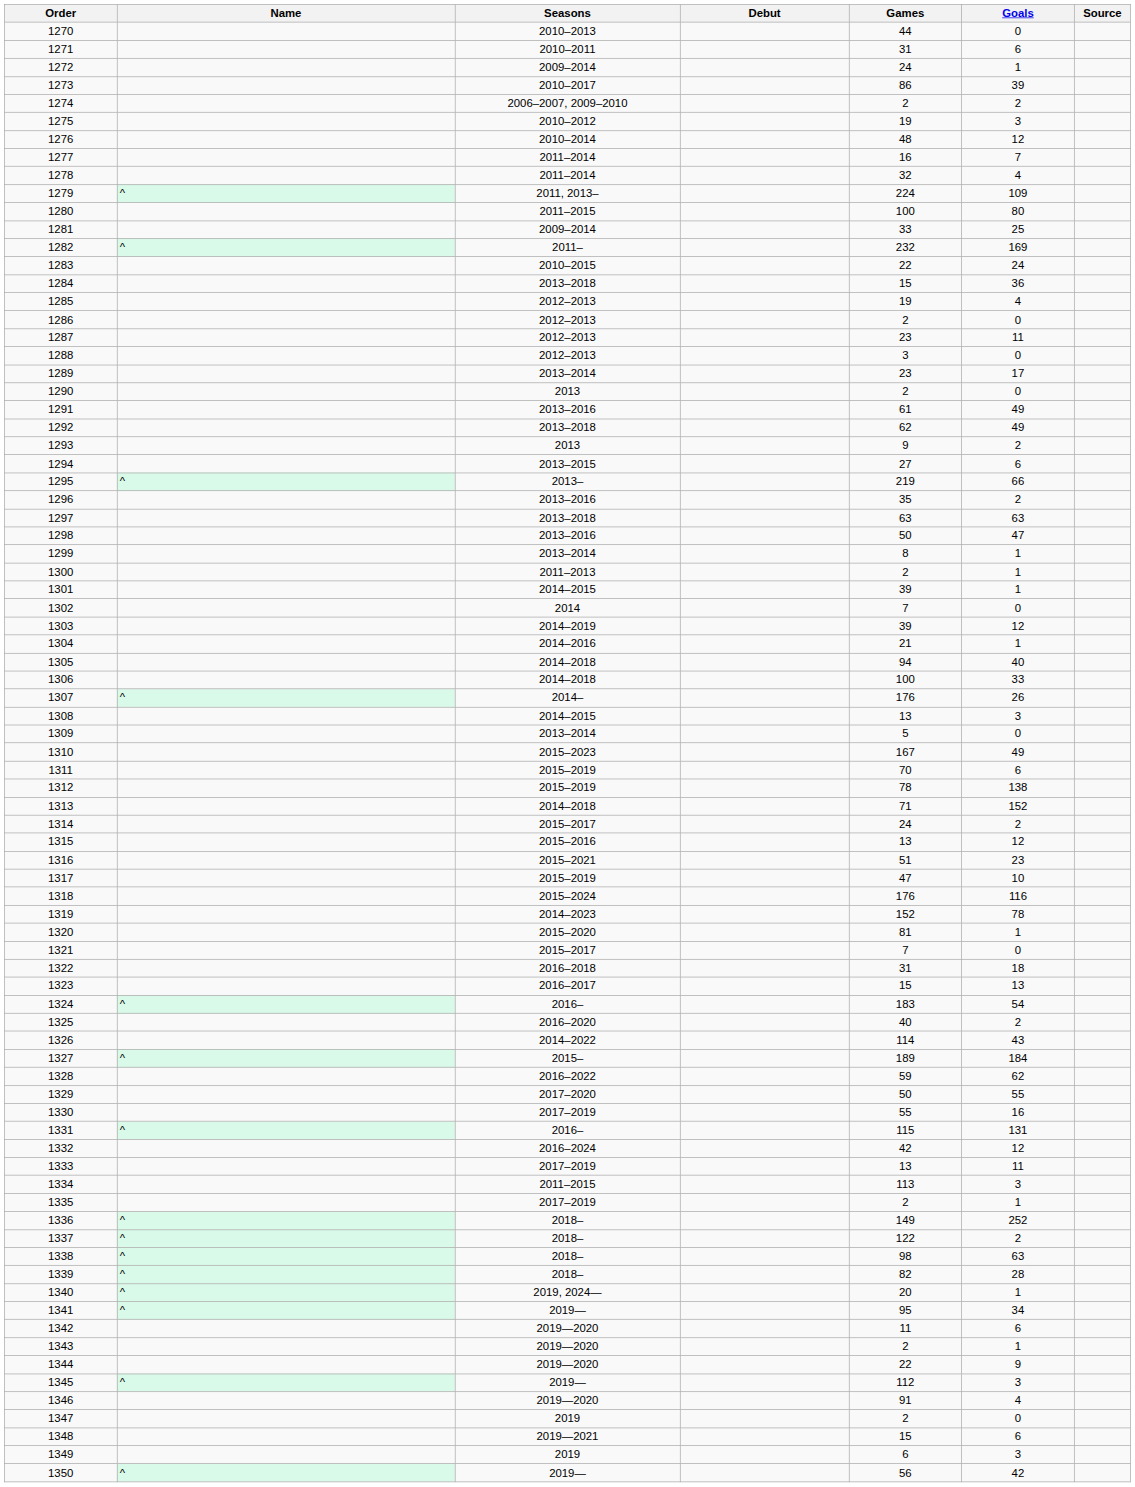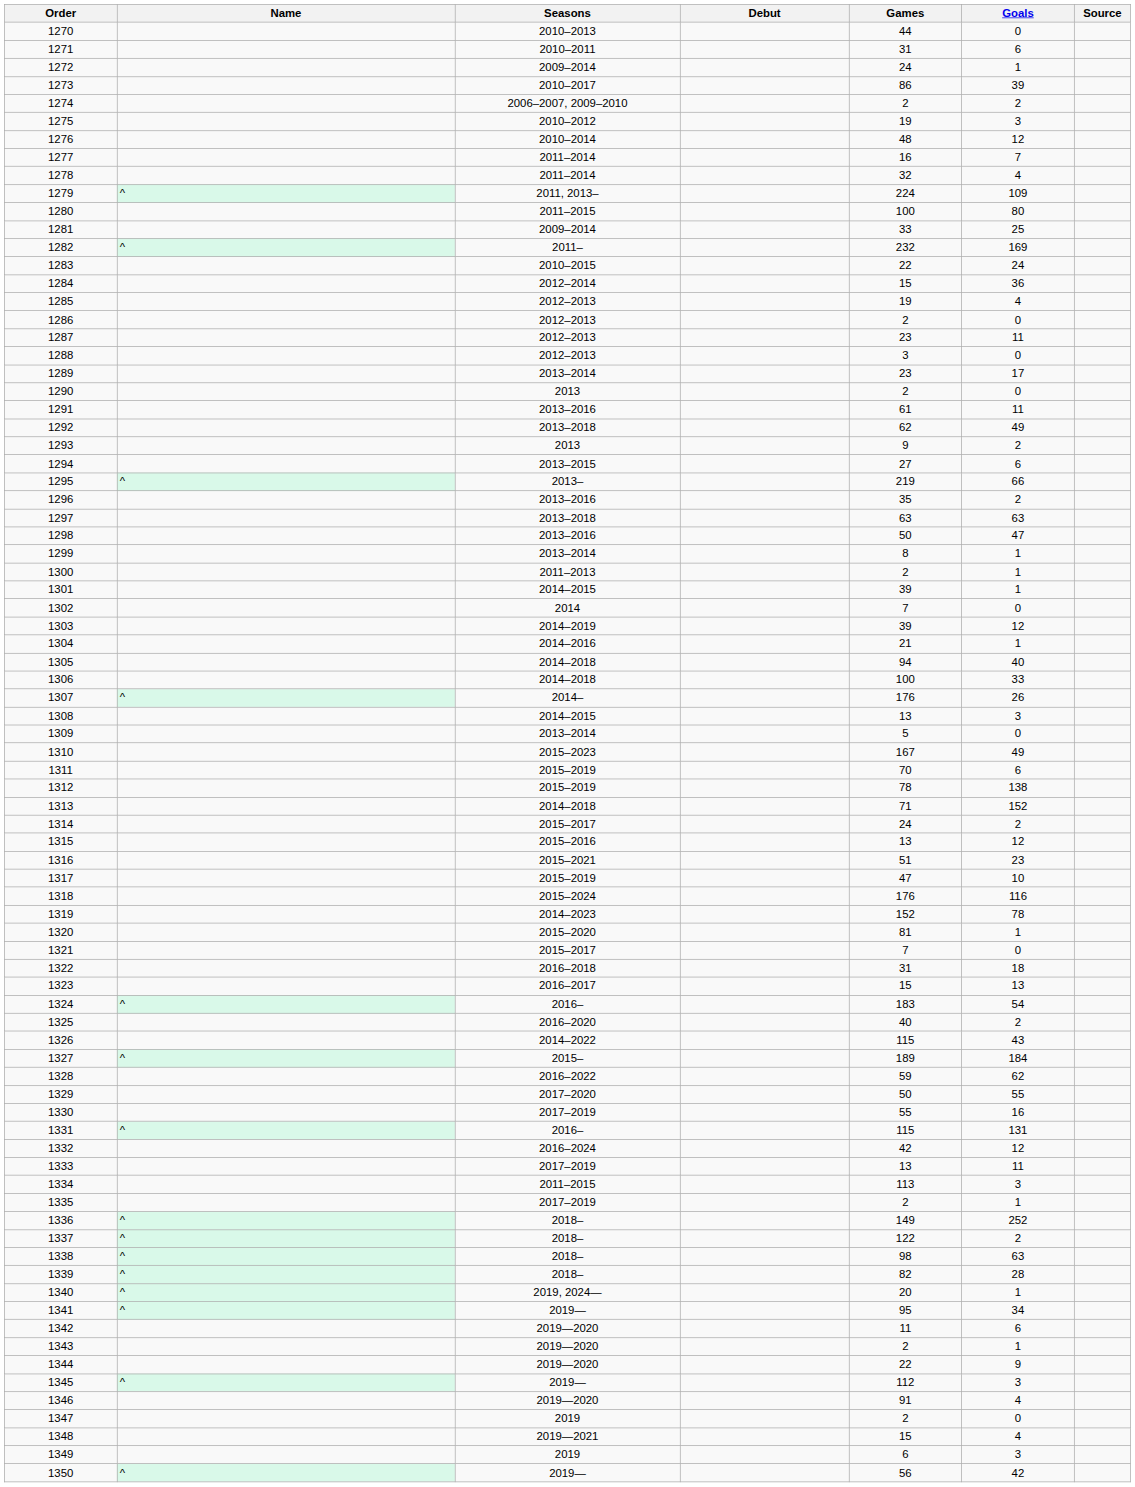(567, 283) 2013–2018 -> (567, 283) 2012–2014
(1018, 409) 49 -> (1018, 409) 11
(905, 1040) 114 -> (905, 1040) 115
(1018, 1436) 6 -> (1018, 1436) 4
